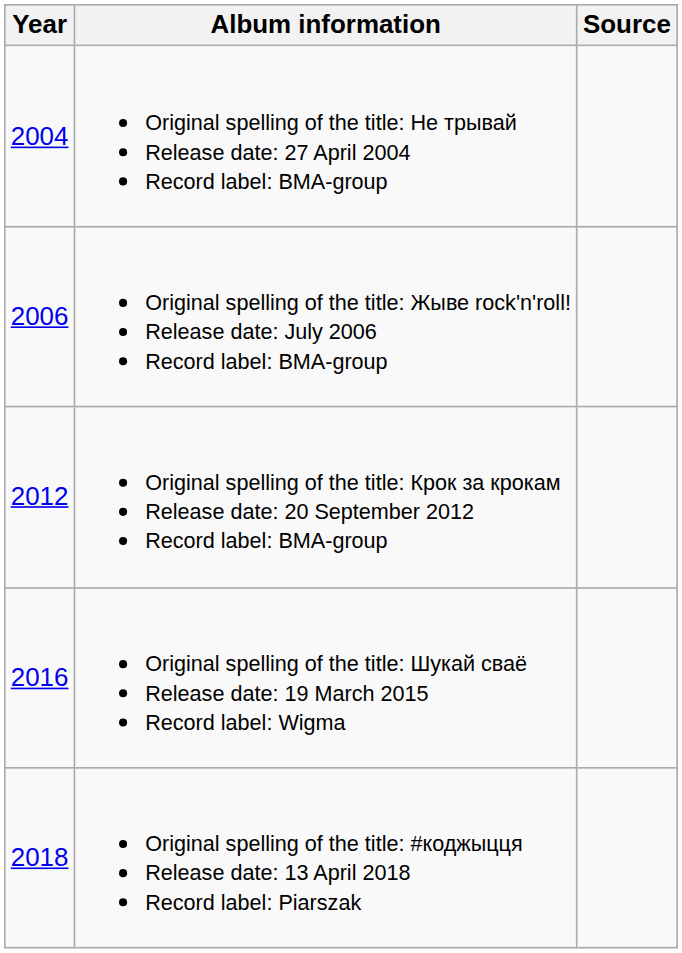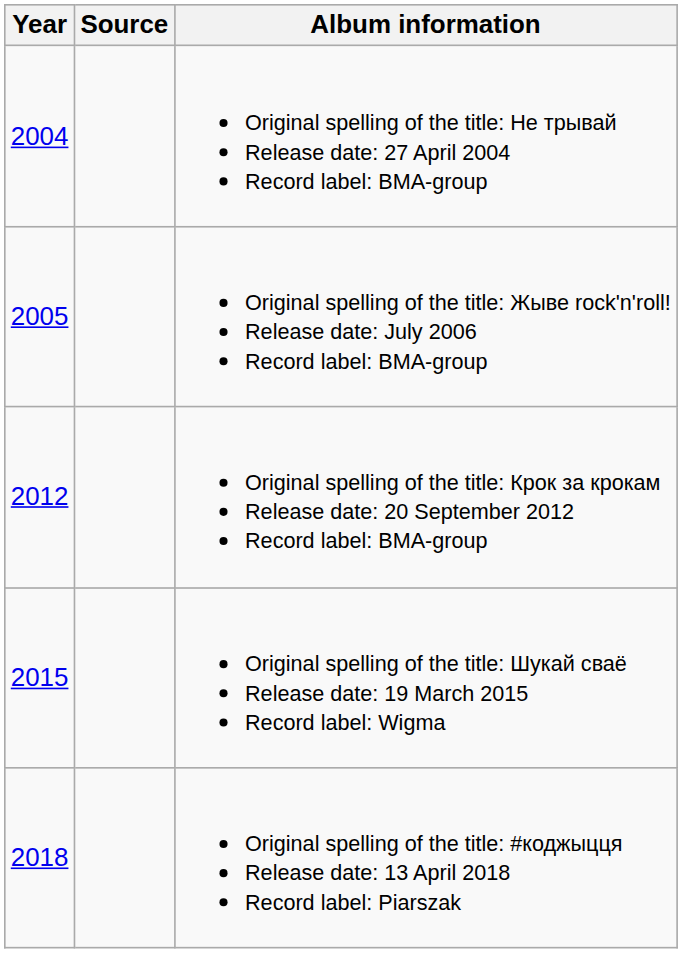columns swapped: (326, 25) <-> (627, 25)
(40, 316) 2006 -> (40, 316) 2005
(40, 677) 2016 -> (40, 677) 2015
